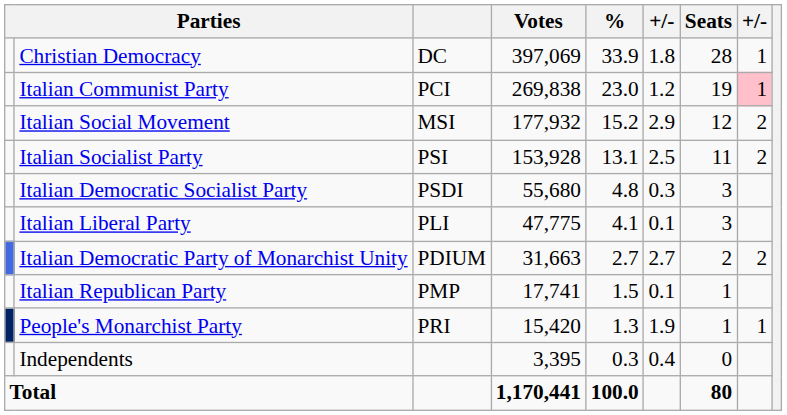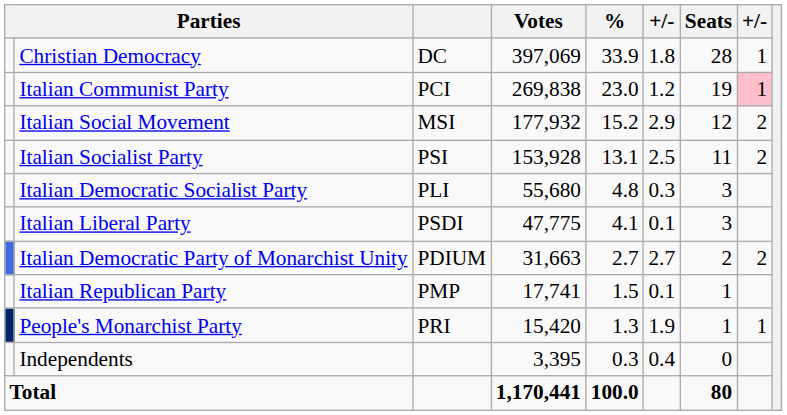(441, 190) PSDI -> (433, 190) PLI
(433, 223) PLI -> (441, 223) PSDI
